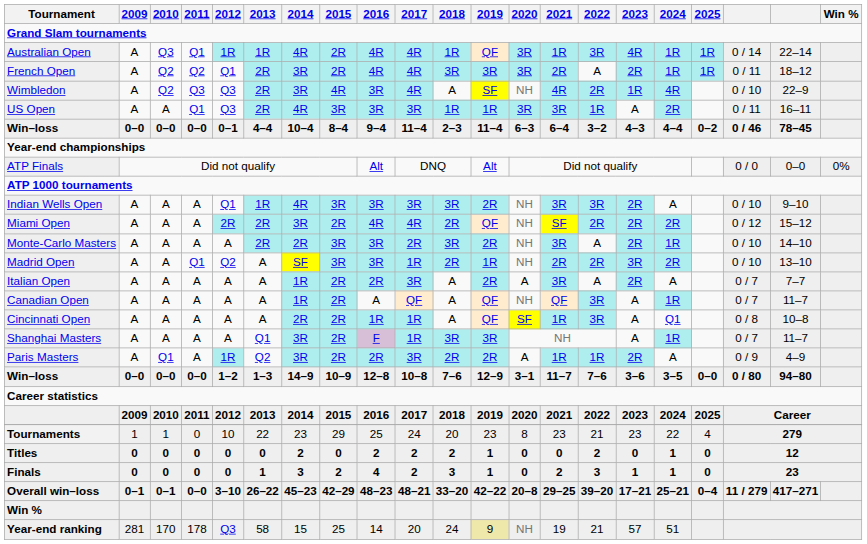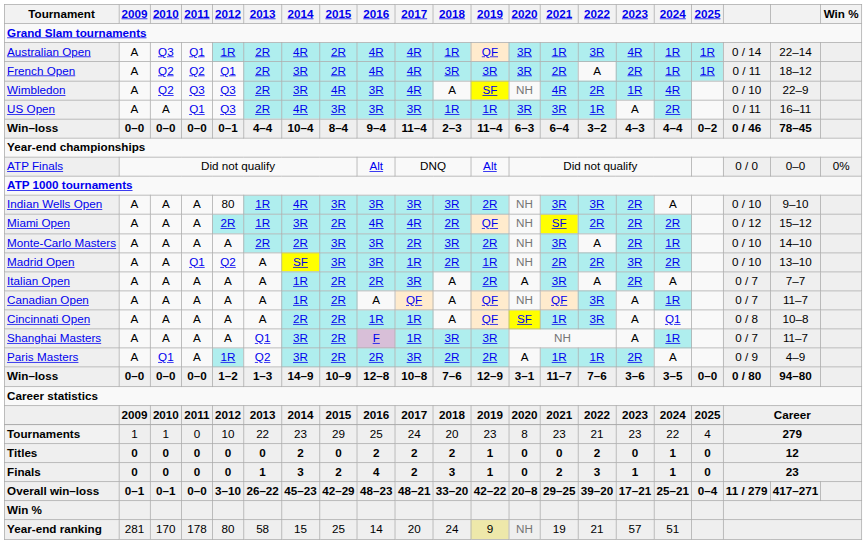(263, 52) 1R -> (263, 52) 2R
(228, 205) Q1 -> (228, 205) 80
(263, 224) 2R -> (263, 224) 1R
(228, 529) Q3 -> (228, 529) 80
